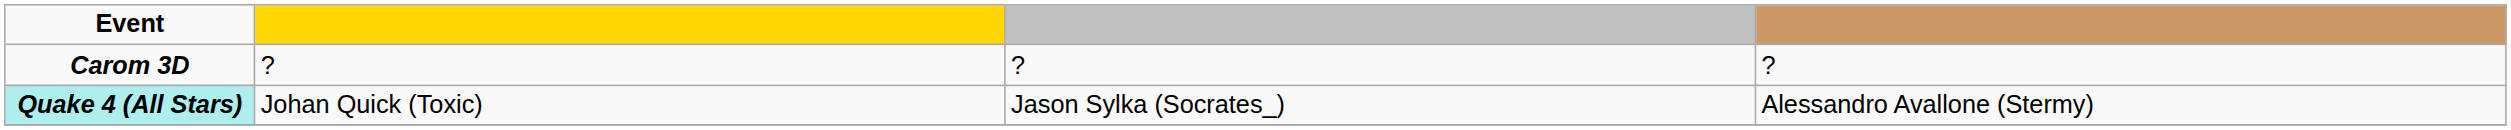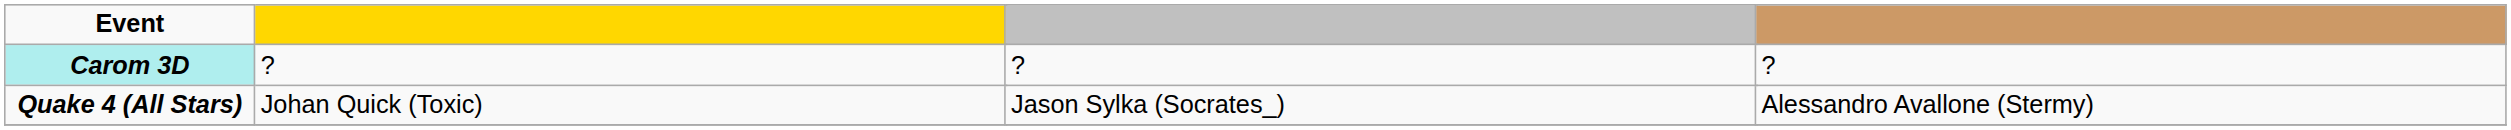(130, 64) no background -> (130, 64) paleturquoise background
(130, 104) paleturquoise background -> (130, 104) no background
